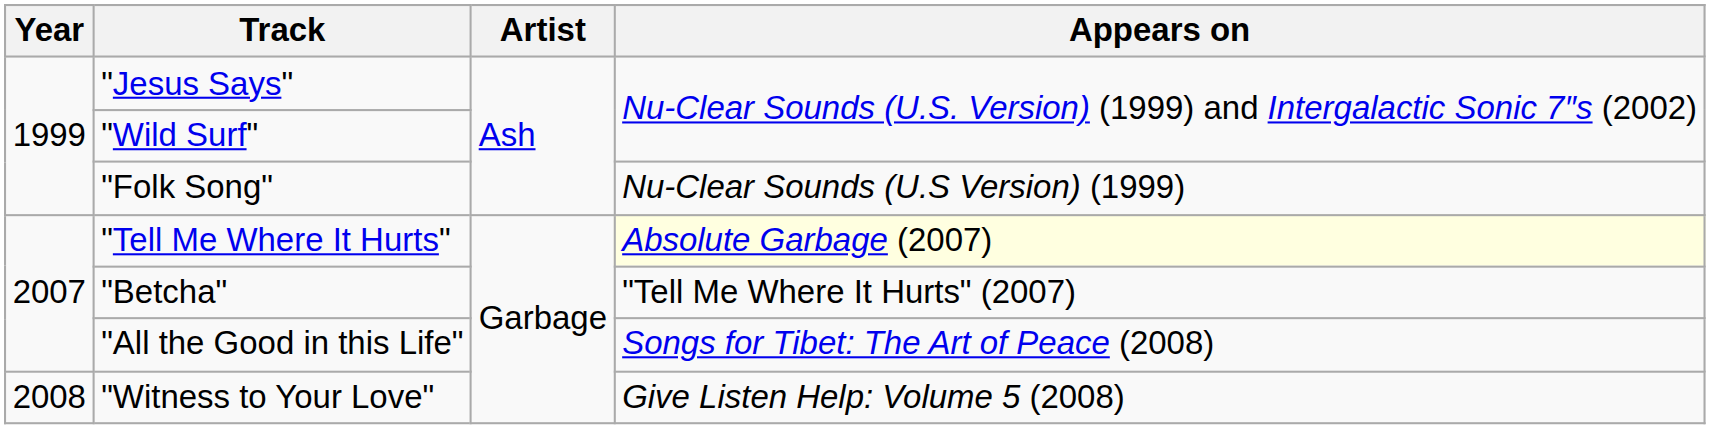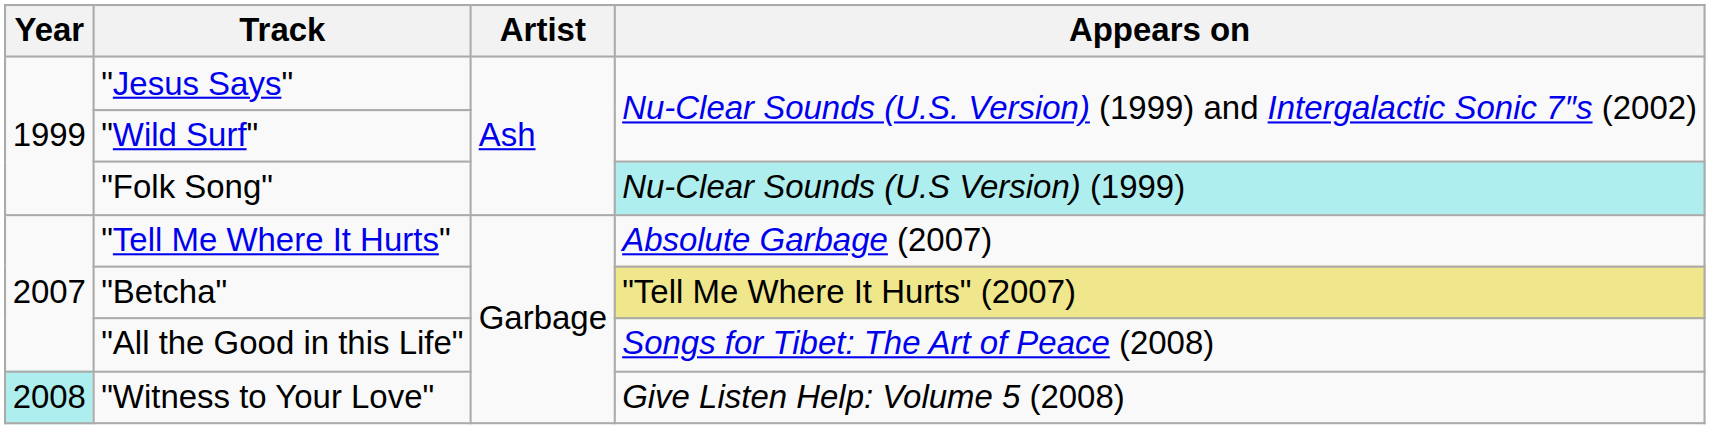(904, 187) no background -> (904, 187) paleturquoise background
(807, 239) lightyellow background -> (807, 239) no background
(849, 291) no background -> (849, 291) khaki background
(49, 396) no background -> (49, 396) paleturquoise background
